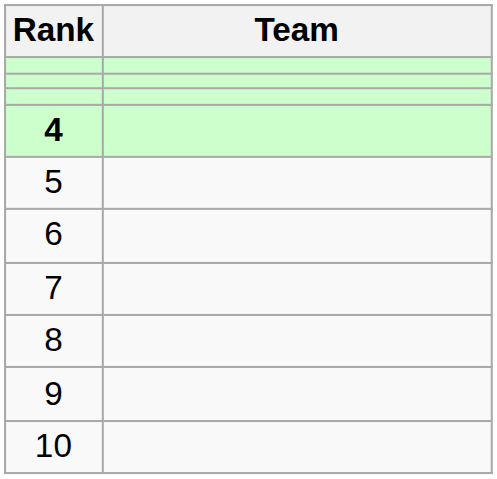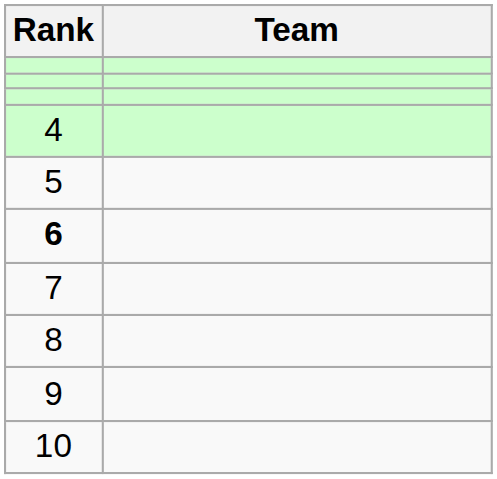(53, 129) bold -> (53, 129) normal
(53, 235) normal -> (53, 235) bold
